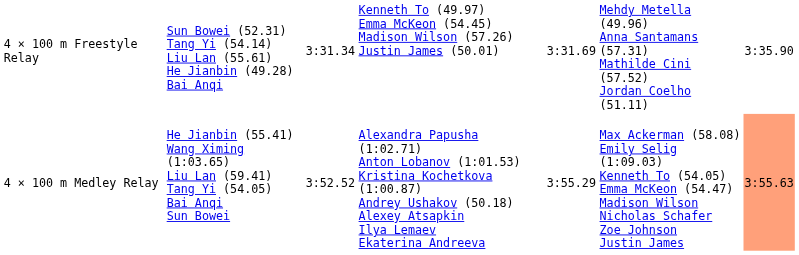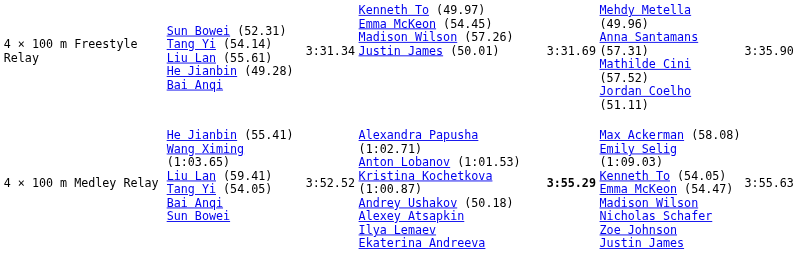(571, 182) normal -> (571, 182) bold
(769, 182) lightsalmon background -> (769, 182) no background
